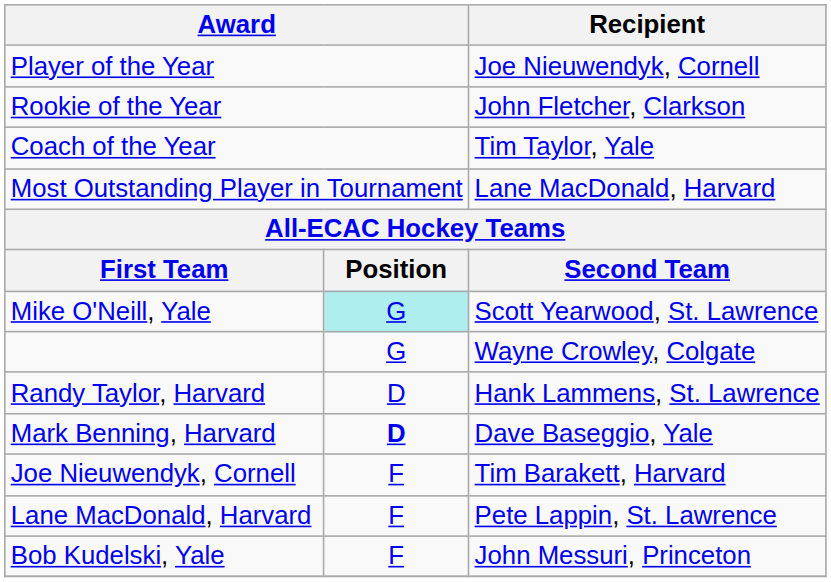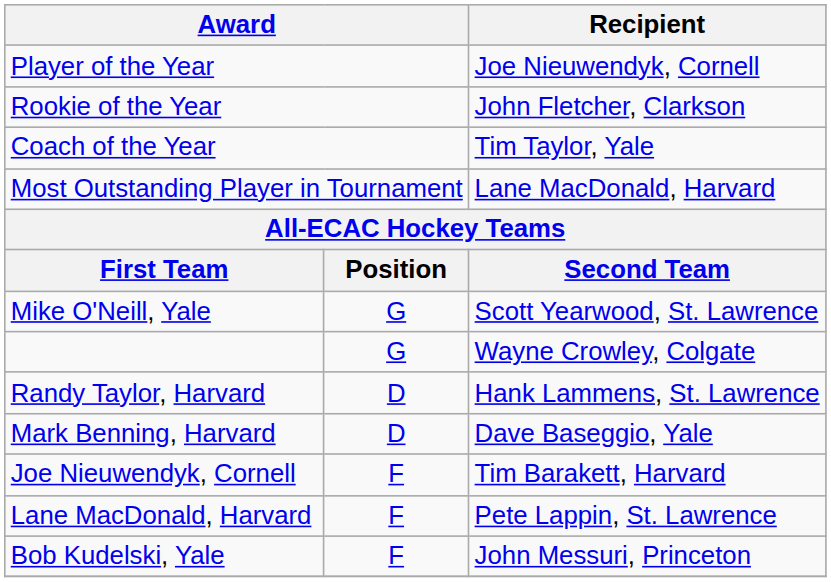(396, 310) paleturquoise background -> (396, 310) no background
(396, 433) bold -> (396, 433) normal
